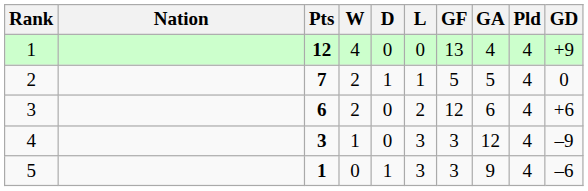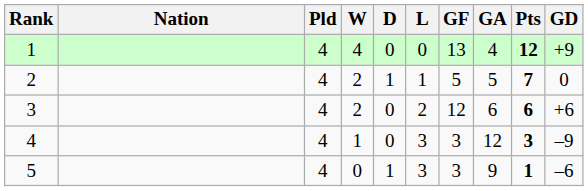columns swapped: (527, 19) <-> (322, 19)
